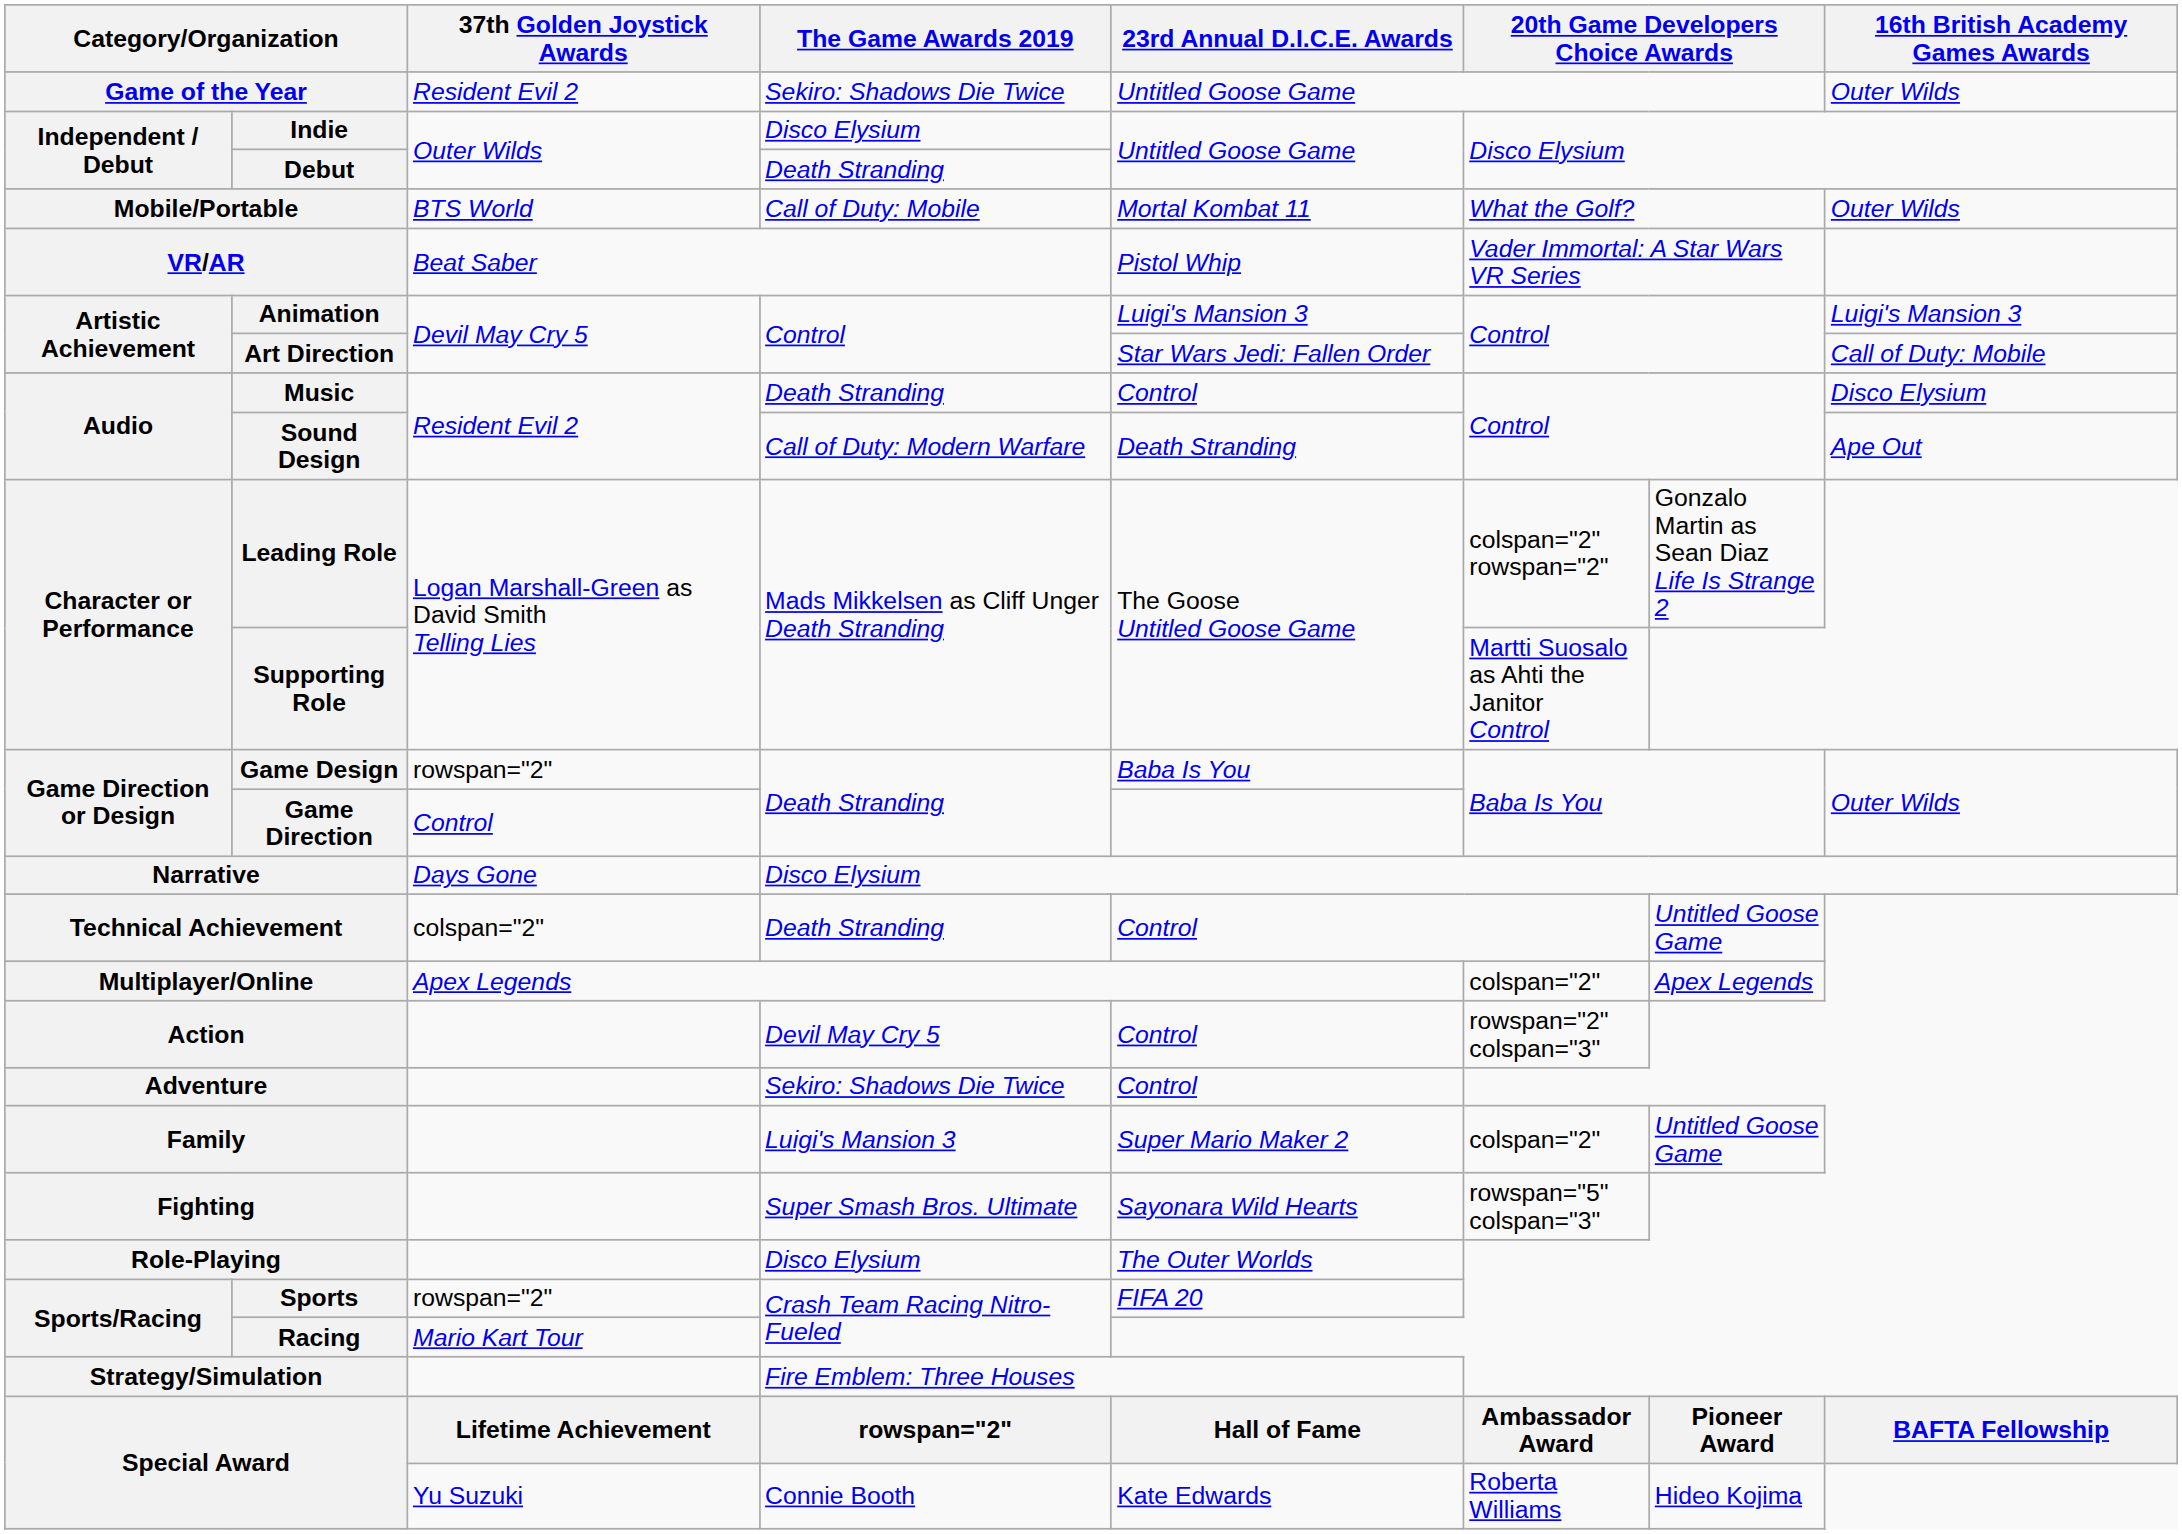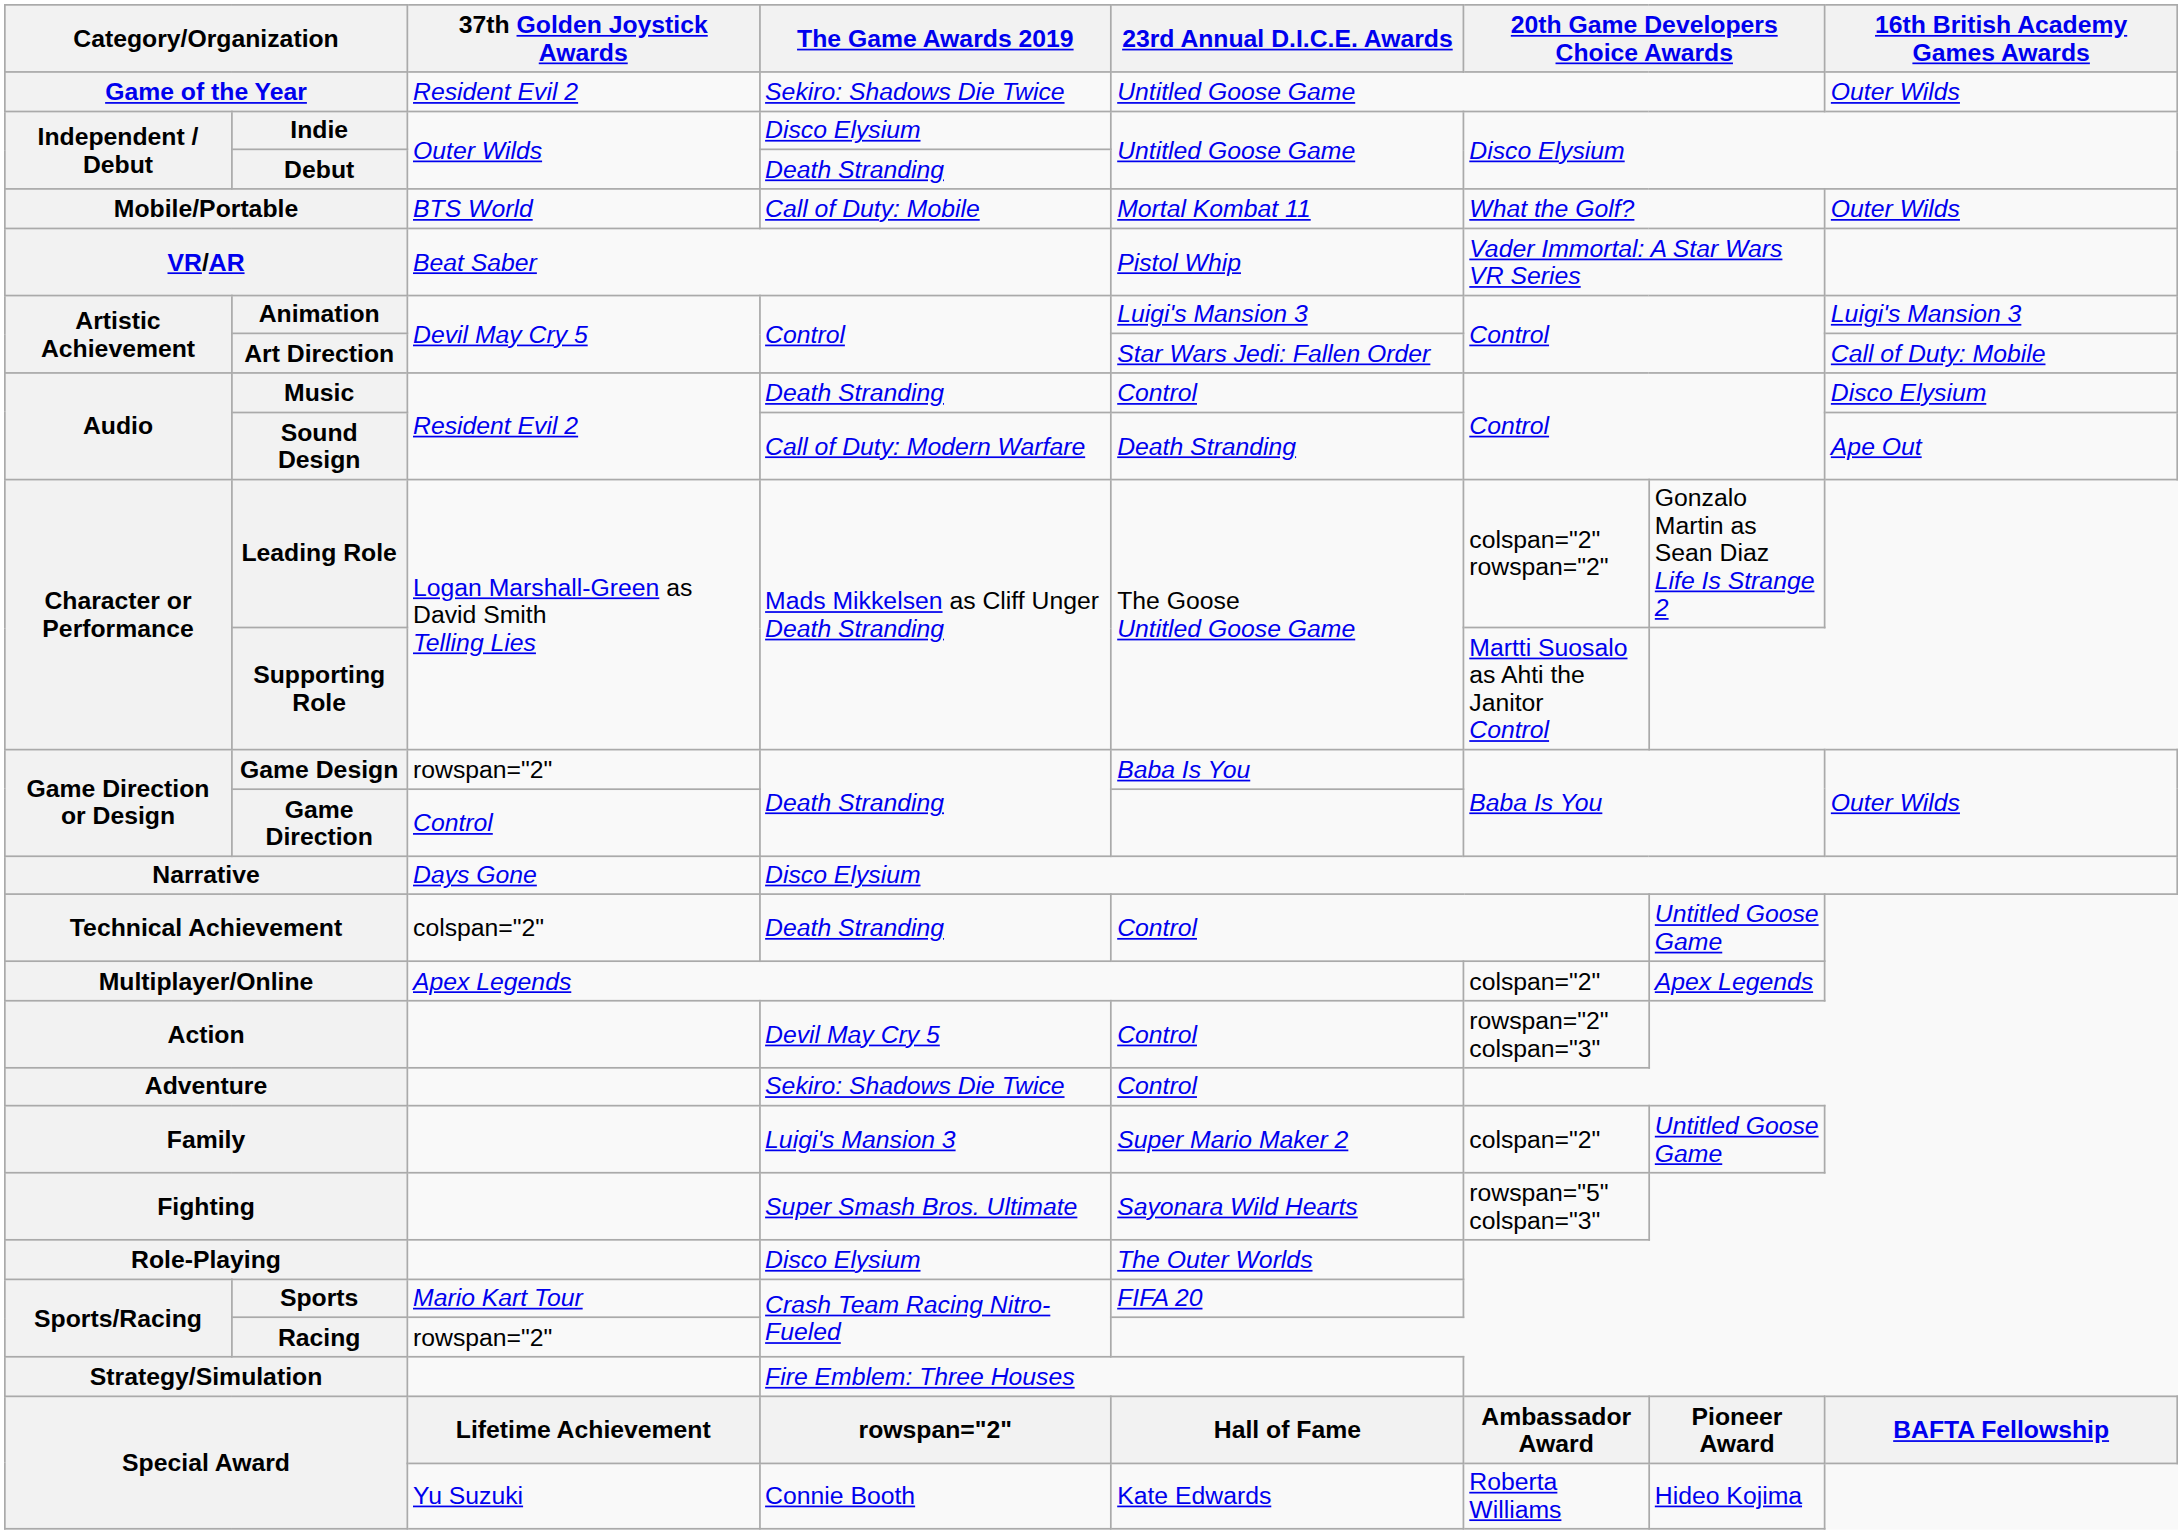(483, 1298) rowspan="2" -> (498, 1298) Mario Kart Tour
(498, 1337) Mario Kart Tour -> (483, 1337) rowspan="2"
